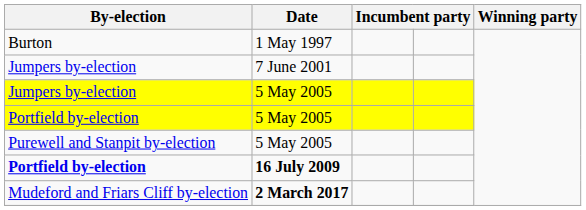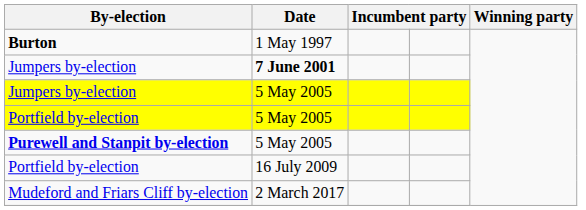(30, 42) normal -> (32, 42) bold
(294, 67) normal -> (295, 67) bold
(112, 142) normal -> (118, 142) bold
(77, 167) bold -> (73, 167) normal
(298, 167) bold -> (296, 167) normal
(302, 192) bold -> (300, 192) normal
